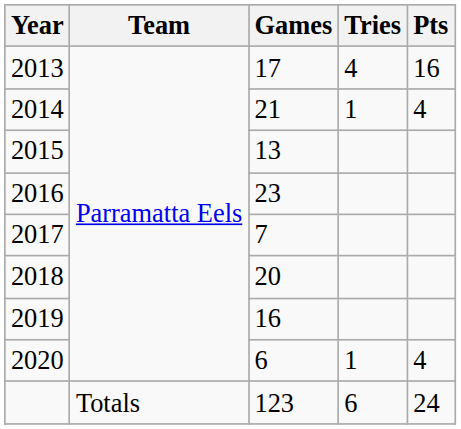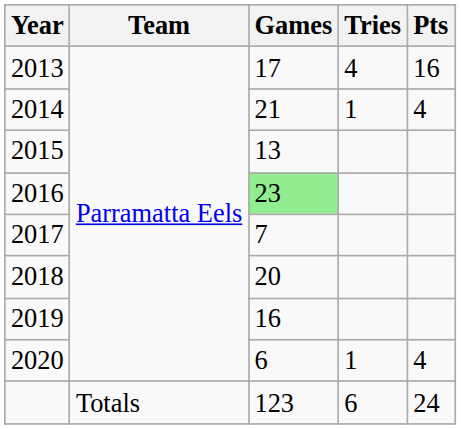(268, 192) no background -> (268, 192) lightgreen background
